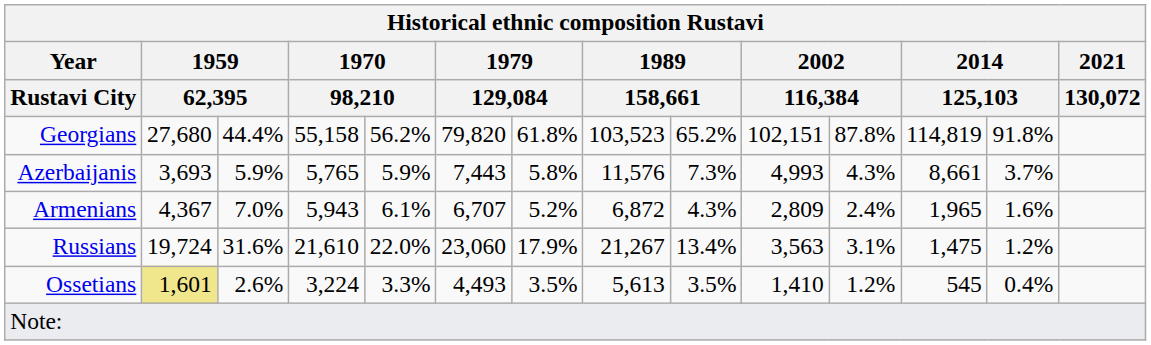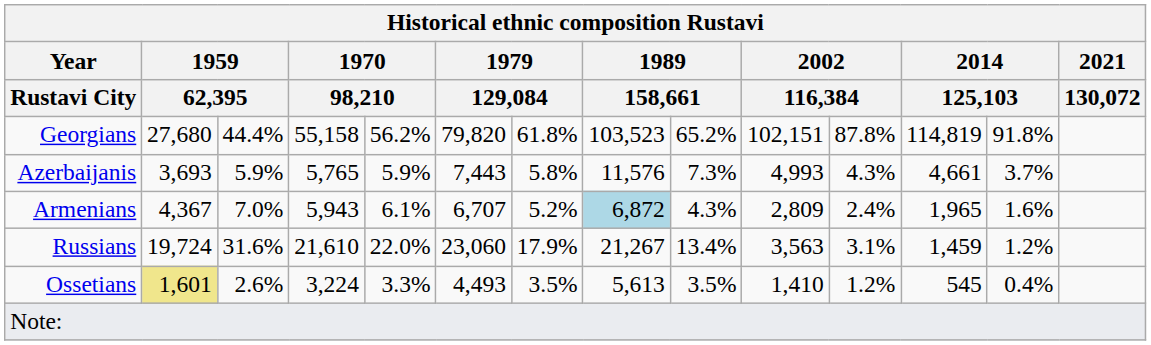(955, 172) 8,661 -> (955, 172) 4,661
(638, 209) no background -> (638, 209) lightblue background
(955, 246) 1,475 -> (955, 246) 1,459
